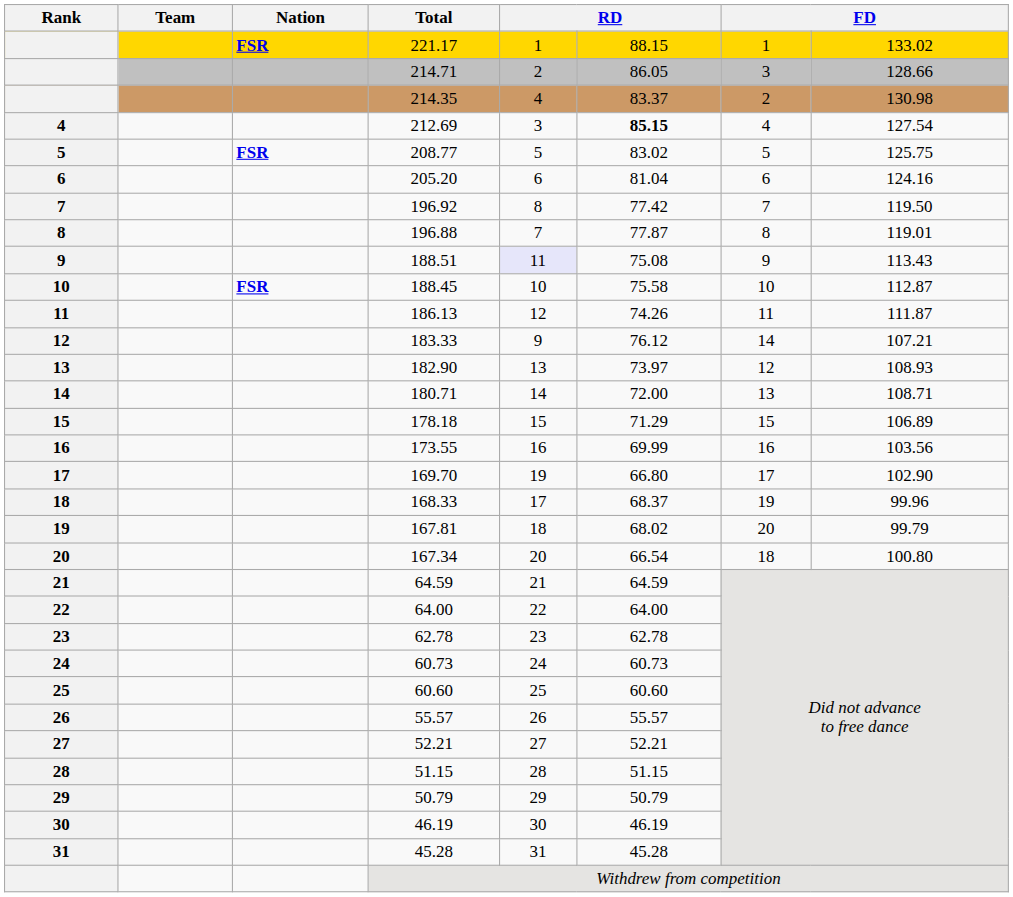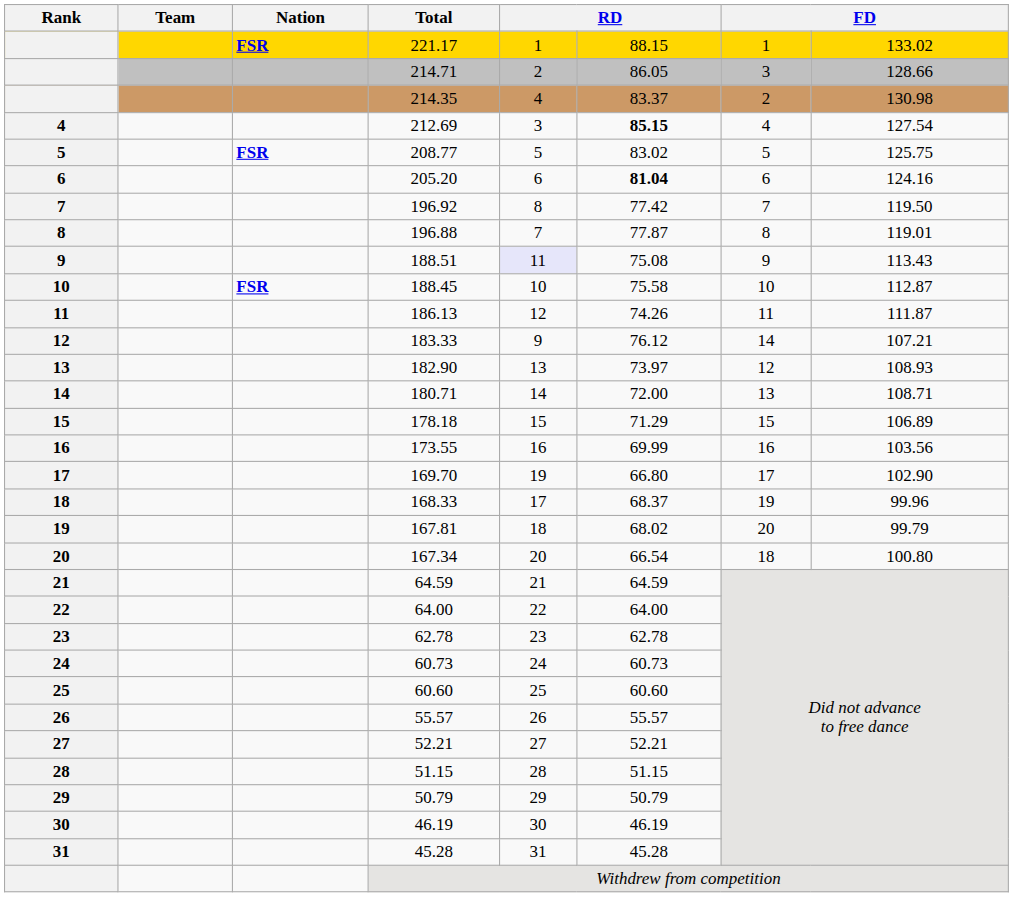(649, 179) normal -> (649, 179) bold
